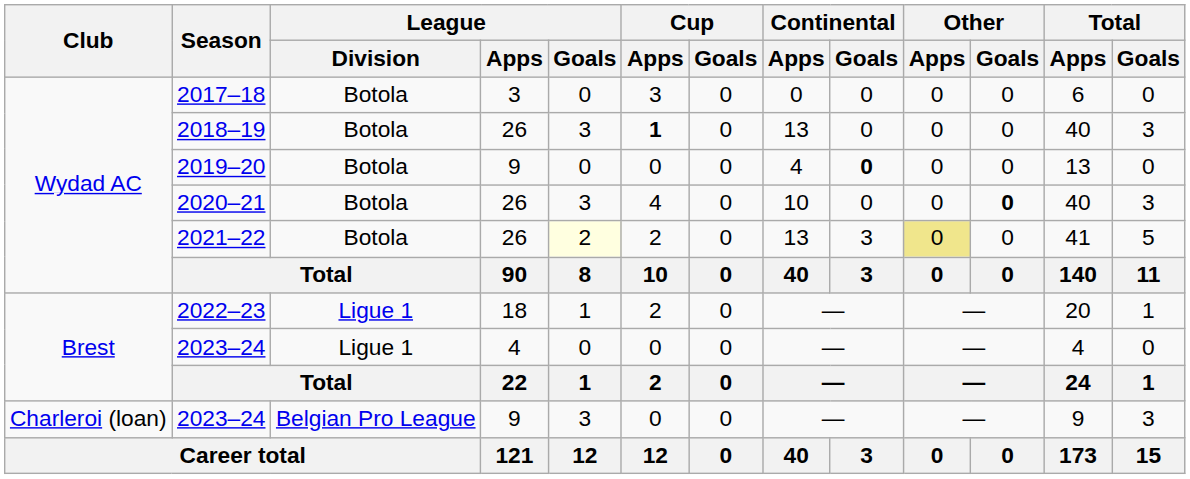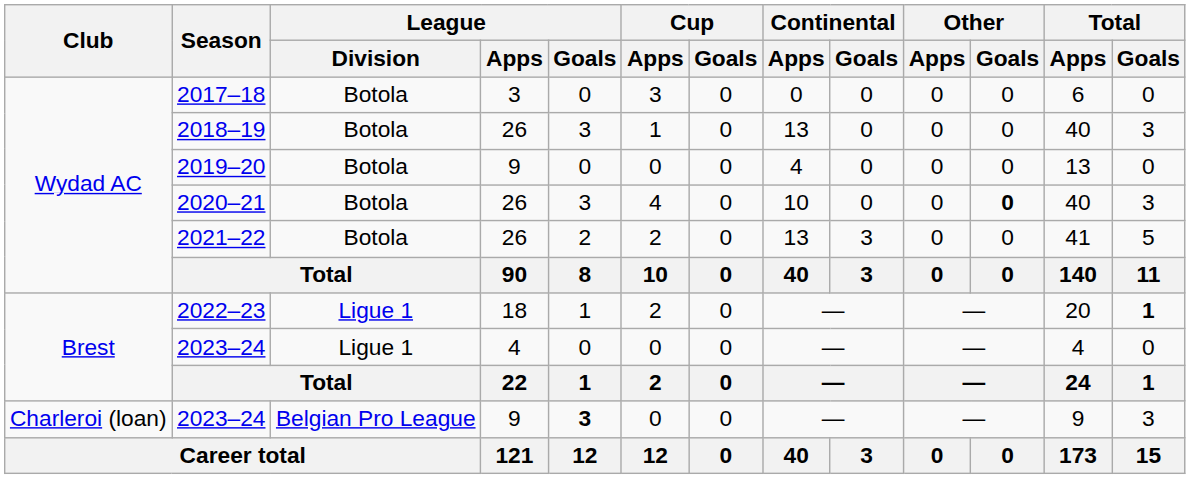(655, 130) bold -> (655, 130) normal
(867, 166) bold -> (867, 166) normal
(585, 238) lightyellow background -> (585, 238) no background
(937, 238) khaki background -> (937, 238) no background
(1148, 310) normal -> (1148, 310) bold
(585, 418) normal -> (585, 418) bold
